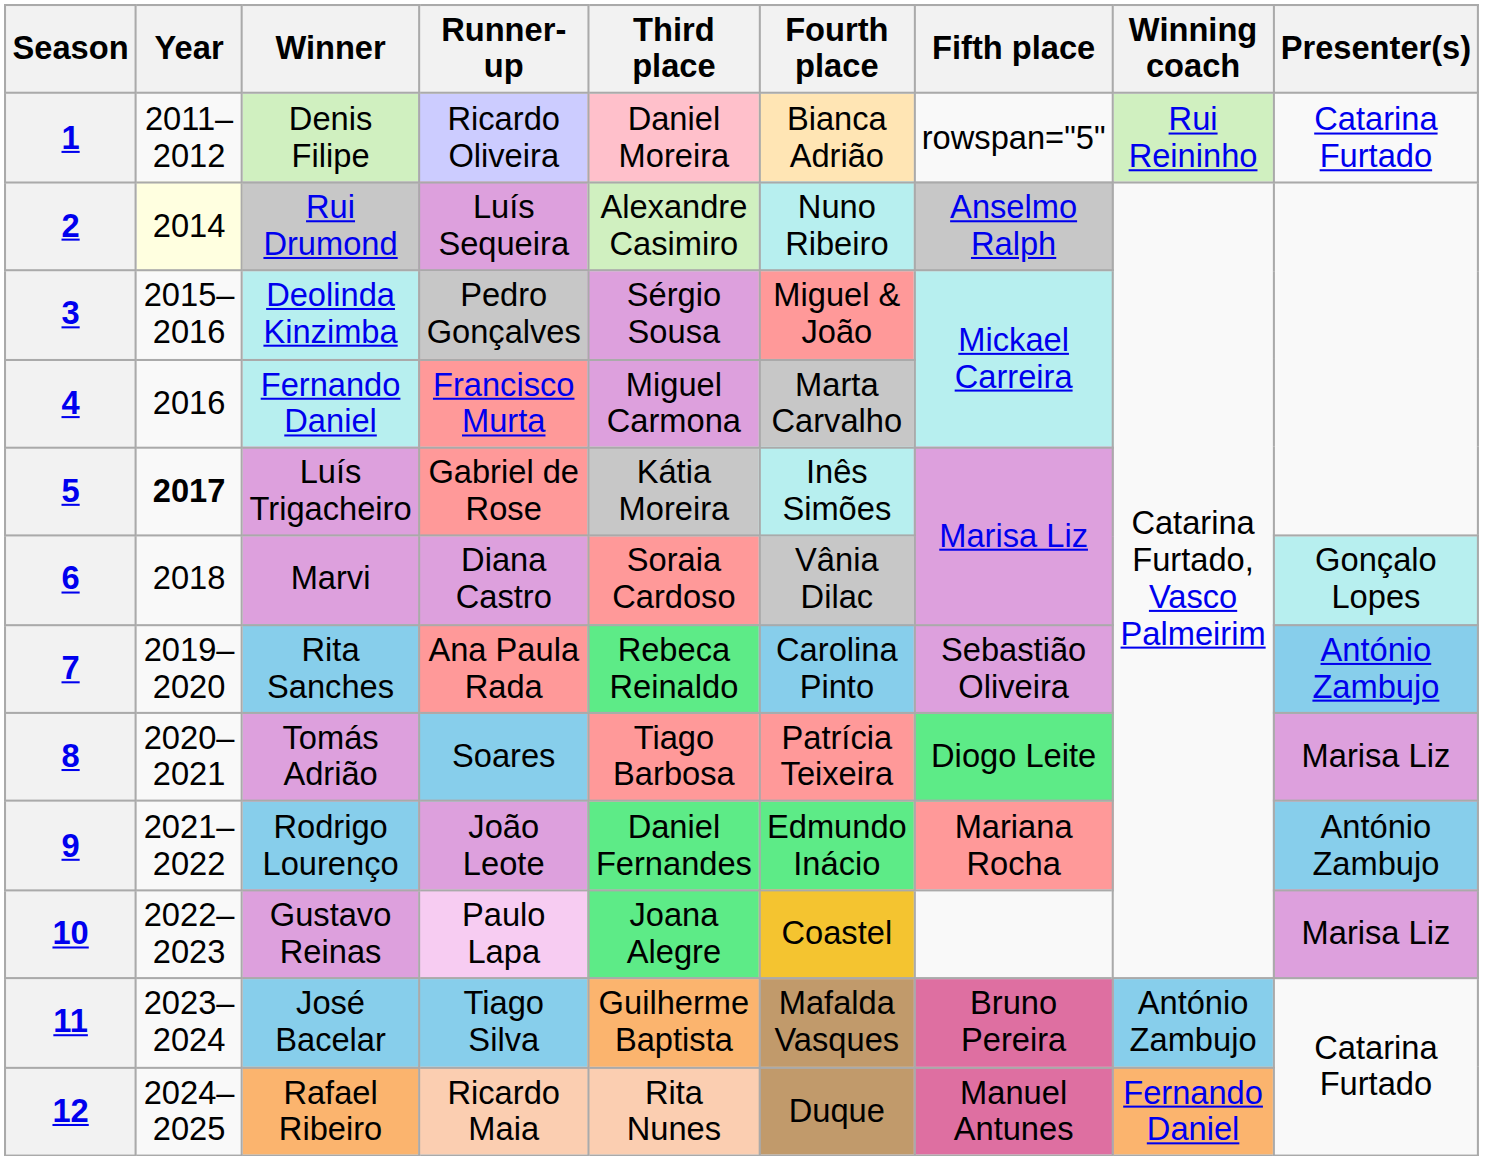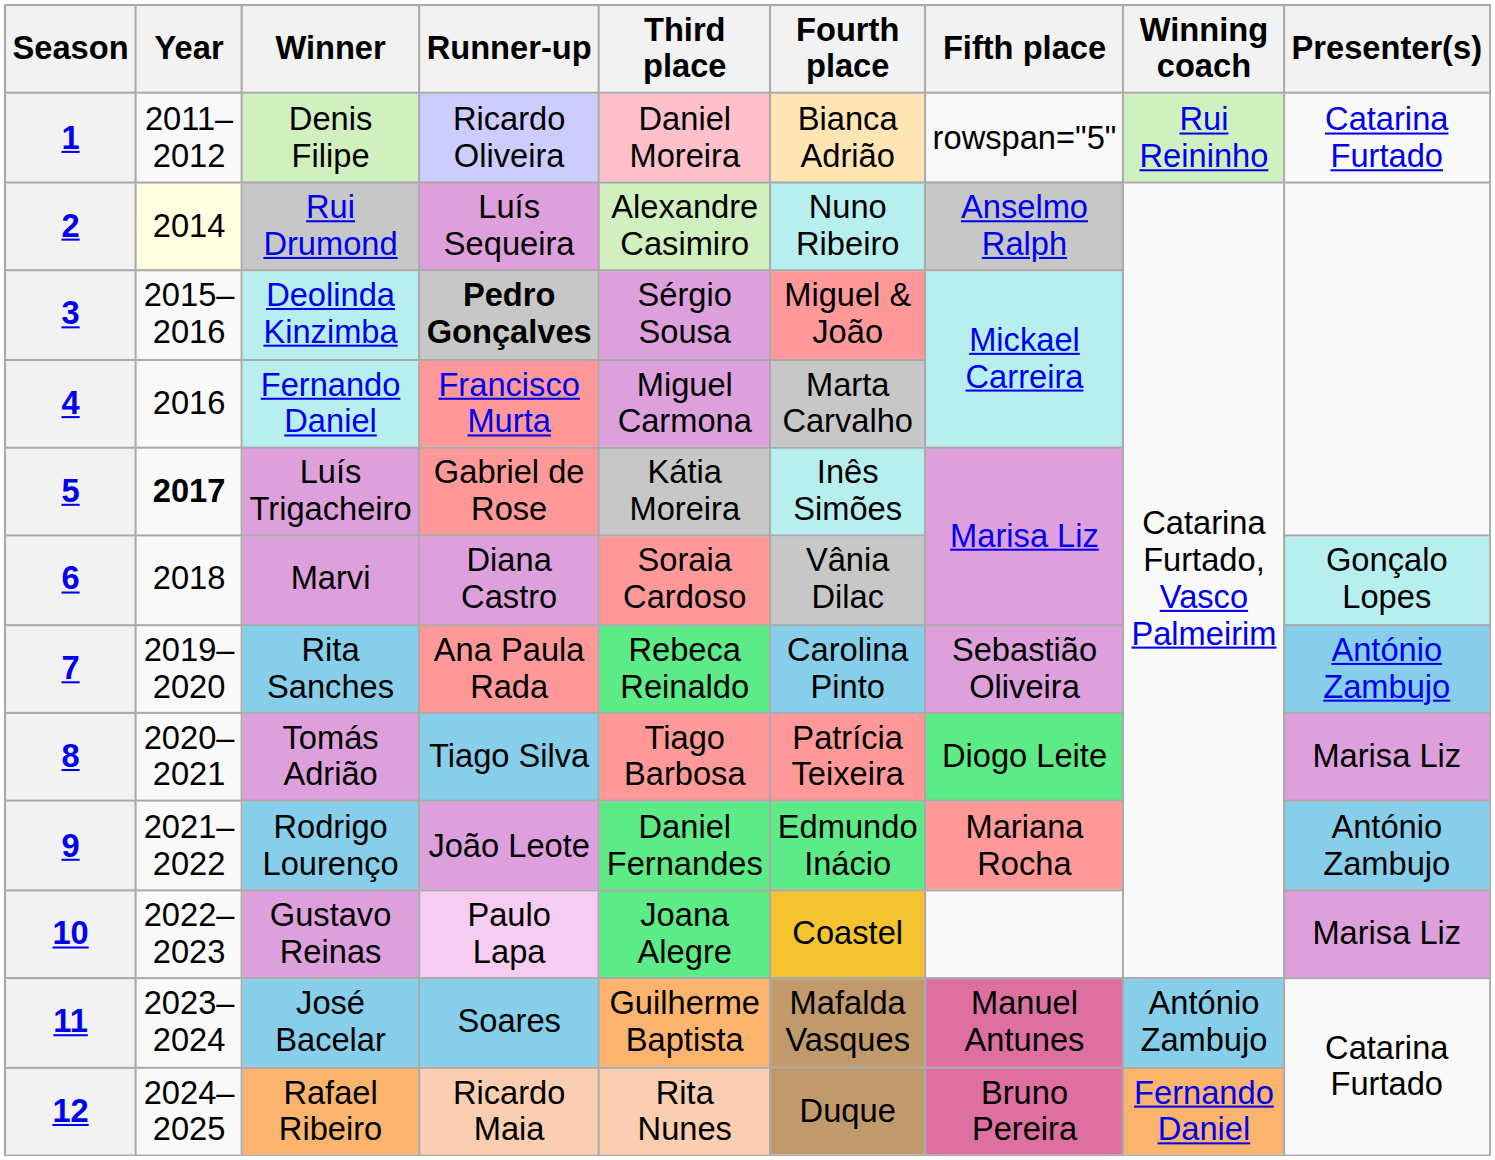(504, 314) normal -> (509, 314) bold
(504, 756) Soares -> (509, 756) Tiago Silva
(504, 1022) Tiago Silva -> (509, 1022) Soares
(1014, 1022) Bruno Pereira -> (1024, 1022) Manuel Antunes
(1014, 1110) Manuel Antunes -> (1024, 1110) Bruno Pereira
